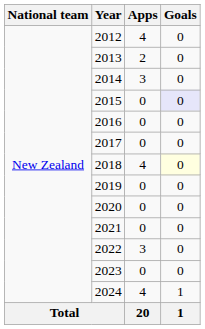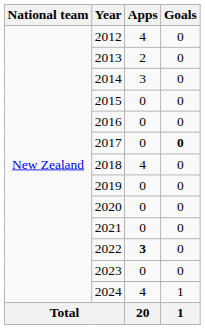(180, 100) lavender background -> (180, 100) no background
(180, 143) normal -> (180, 143) bold
(180, 164) lightyellow background -> (180, 164) no background
(143, 249) normal -> (143, 249) bold
